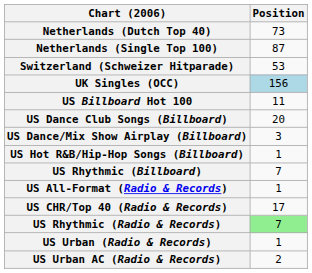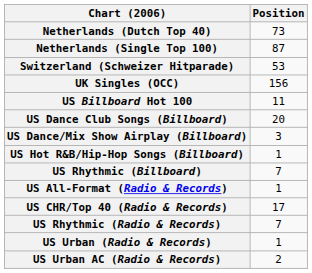(278, 84) lightblue background -> (278, 84) no background
(278, 224) lightgreen background -> (278, 224) no background
